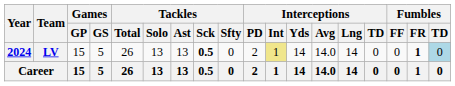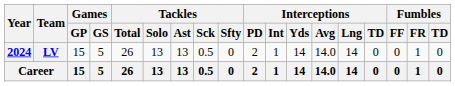(206, 52) bold -> (206, 52) normal
(276, 52) khaki background -> (276, 52) no background
(418, 52) bold -> (418, 52) normal
(440, 52) lightblue background -> (440, 52) no background
